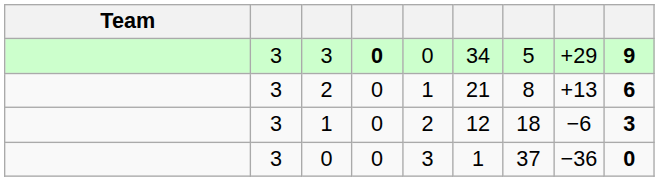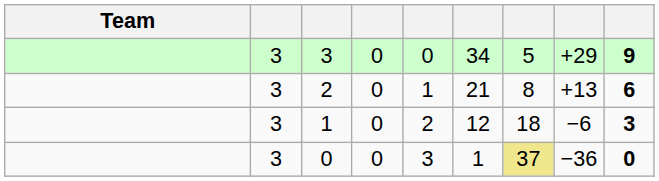(377, 55) bold -> (377, 55) normal
(528, 158) no background -> (528, 158) khaki background
